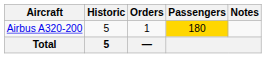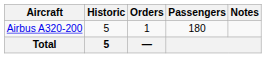(197, 28) gold background -> (197, 28) no background
